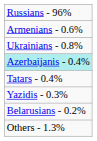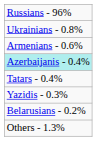(45, 29) Armenians - 0.6% -> (45, 29) Ukrainians - 0.8%
(45, 45) Ukrainians - 0.8% -> (45, 45) Armenians - 0.6%
